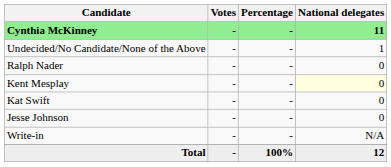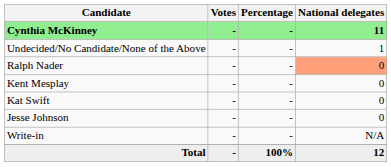(381, 65) no background -> (381, 65) lightsalmon background
(381, 83) lightyellow background -> (381, 83) no background
